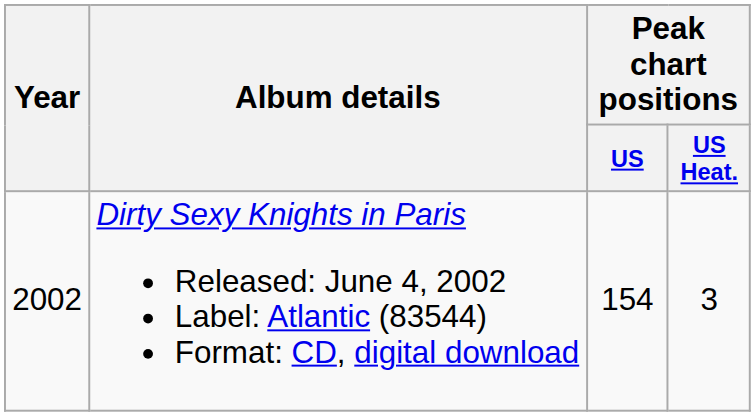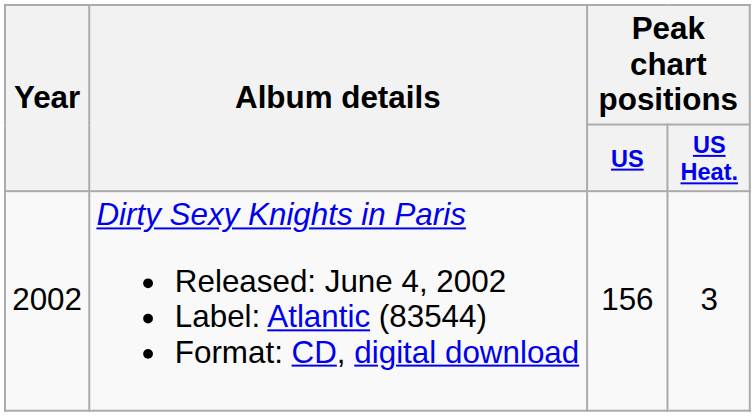(627, 300) 154 -> (627, 300) 156
